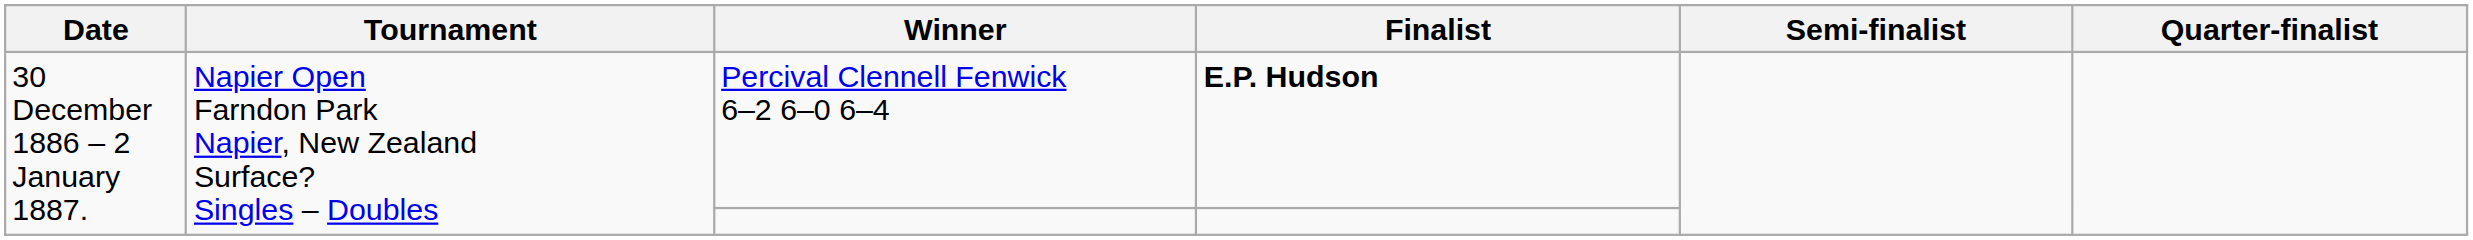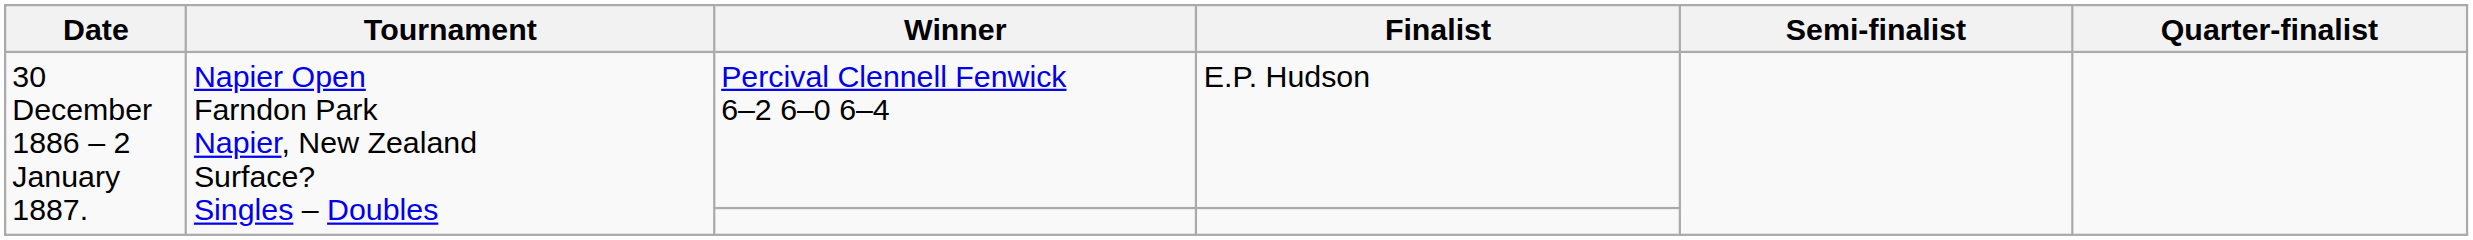(1291, 76) bold -> (1287, 76) normal
